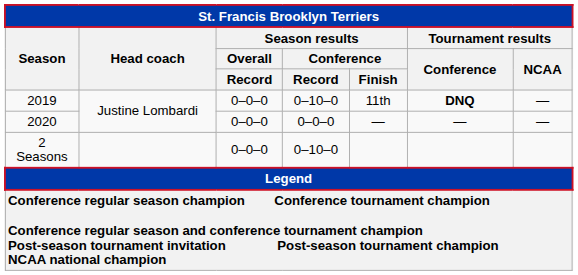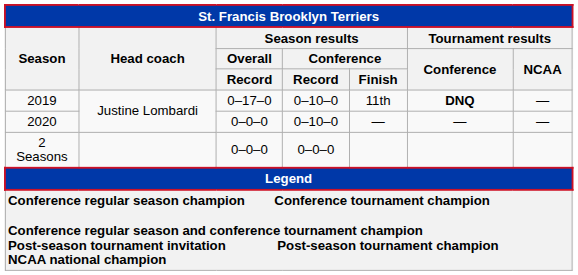(249, 101) 0–0–0 -> (249, 101) 0–17–0
(316, 122) 0–0–0 -> (316, 122) 0–10–0
(316, 150) 0–10–0 -> (316, 150) 0–0–0
